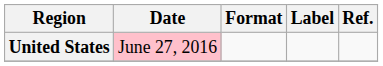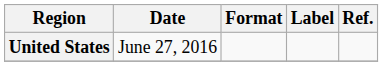(168, 46) pink background -> (168, 46) no background
